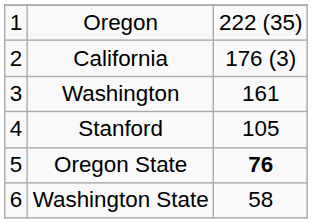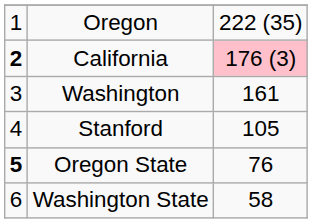(16, 58) normal -> (16, 58) bold
(261, 58) no background -> (261, 58) pink background
(16, 164) normal -> (16, 164) bold
(261, 164) bold -> (261, 164) normal
